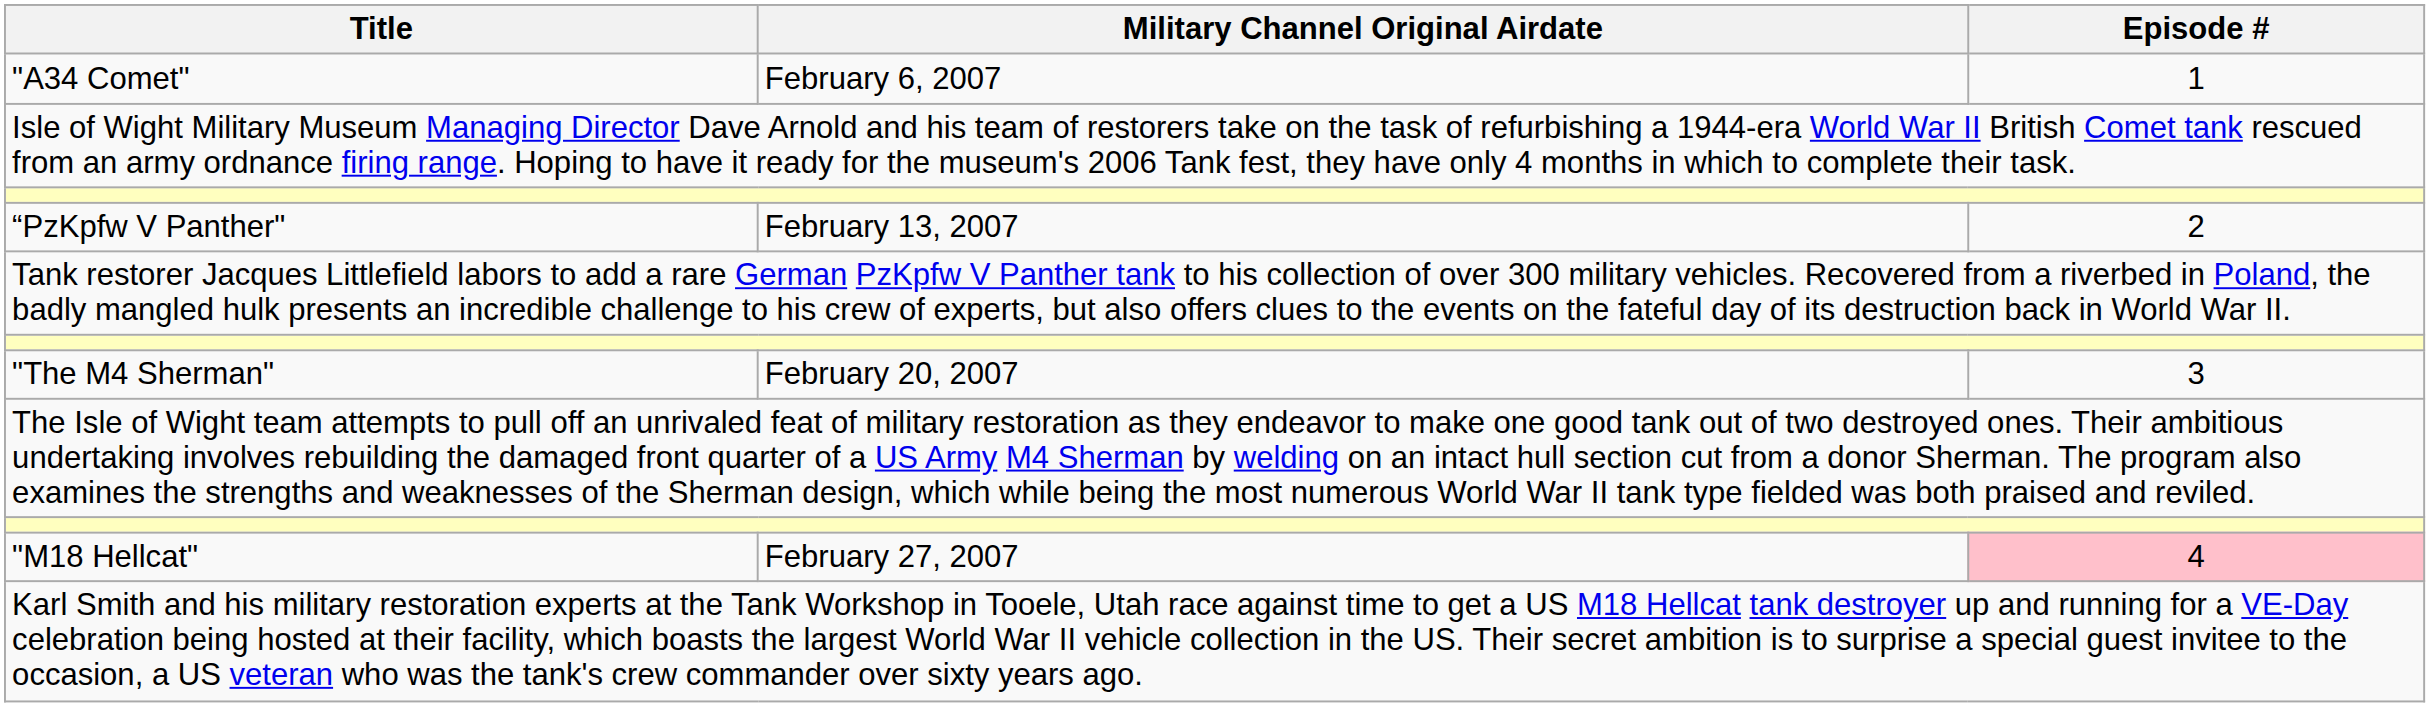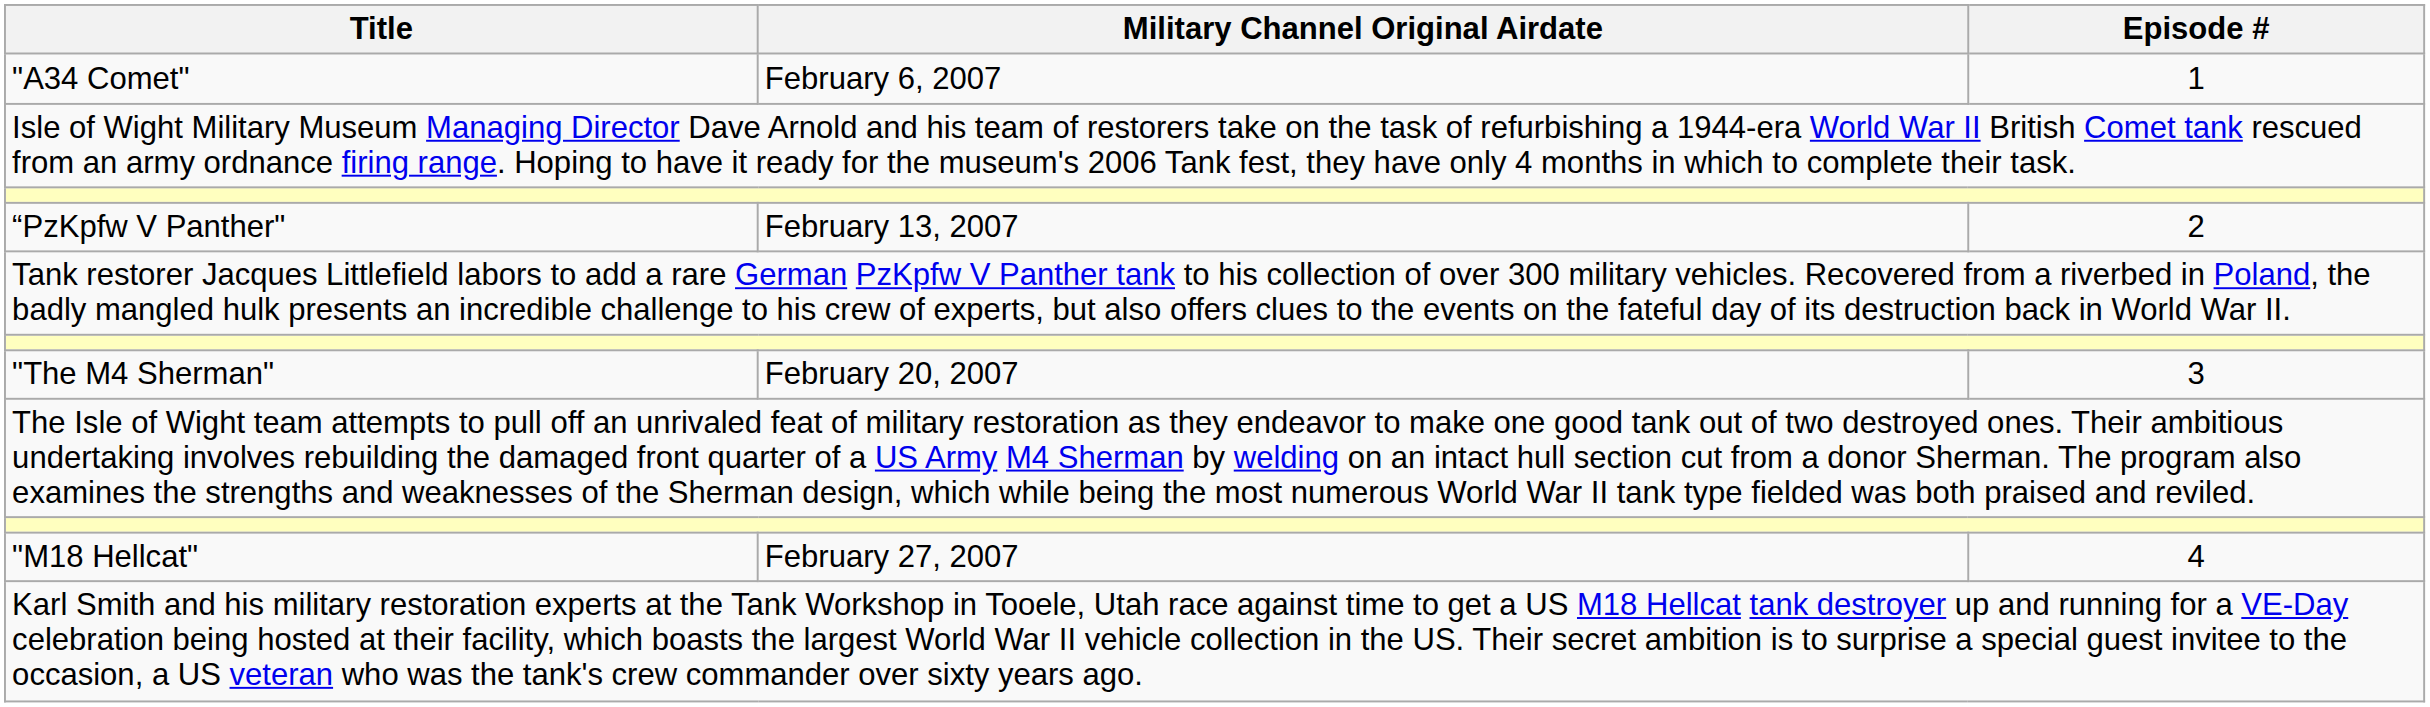(2196, 556) pink background -> (2196, 556) no background
